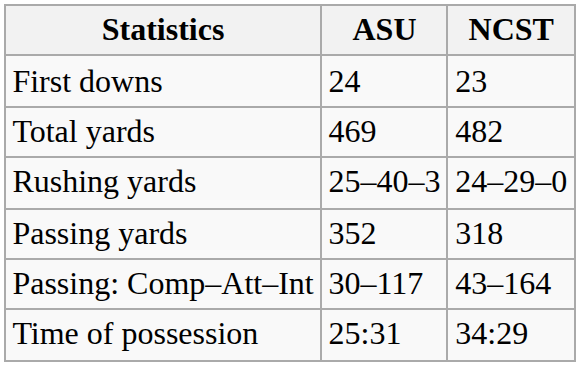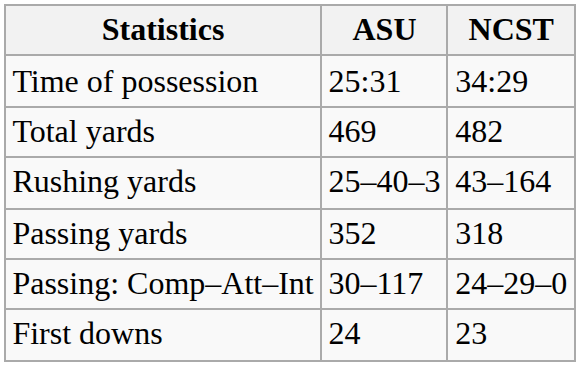rows swapped: (88, 80) <-> (135, 334)
(511, 182) 24–29–0 -> (503, 182) 43–164
(503, 283) 43–164 -> (511, 283) 24–29–0
